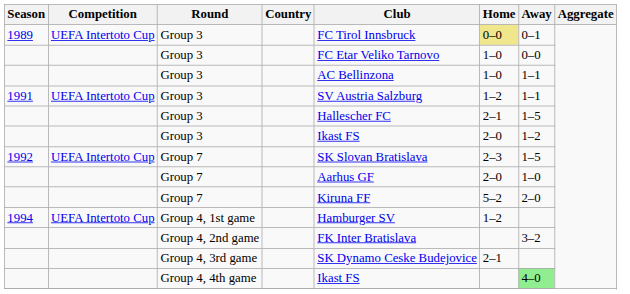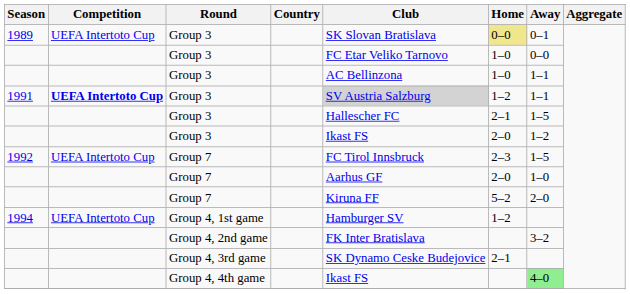(366, 34) FC Tirol Innsbruck -> (381, 34) SK Slovan Bratislava
(103, 95) normal -> (107, 95) bold
(370, 95) no background -> (378, 95) lightgrey background
(372, 156) SK Slovan Bratislava -> (375, 156) FC Tirol Innsbruck
